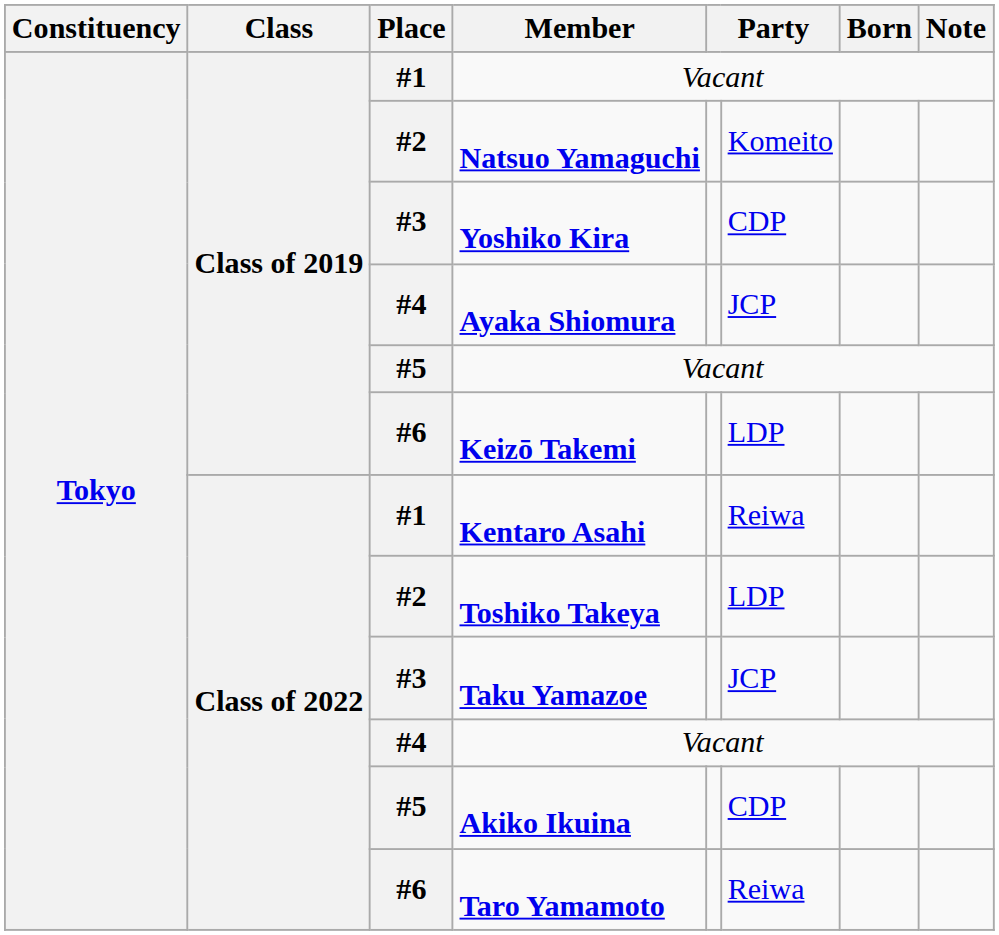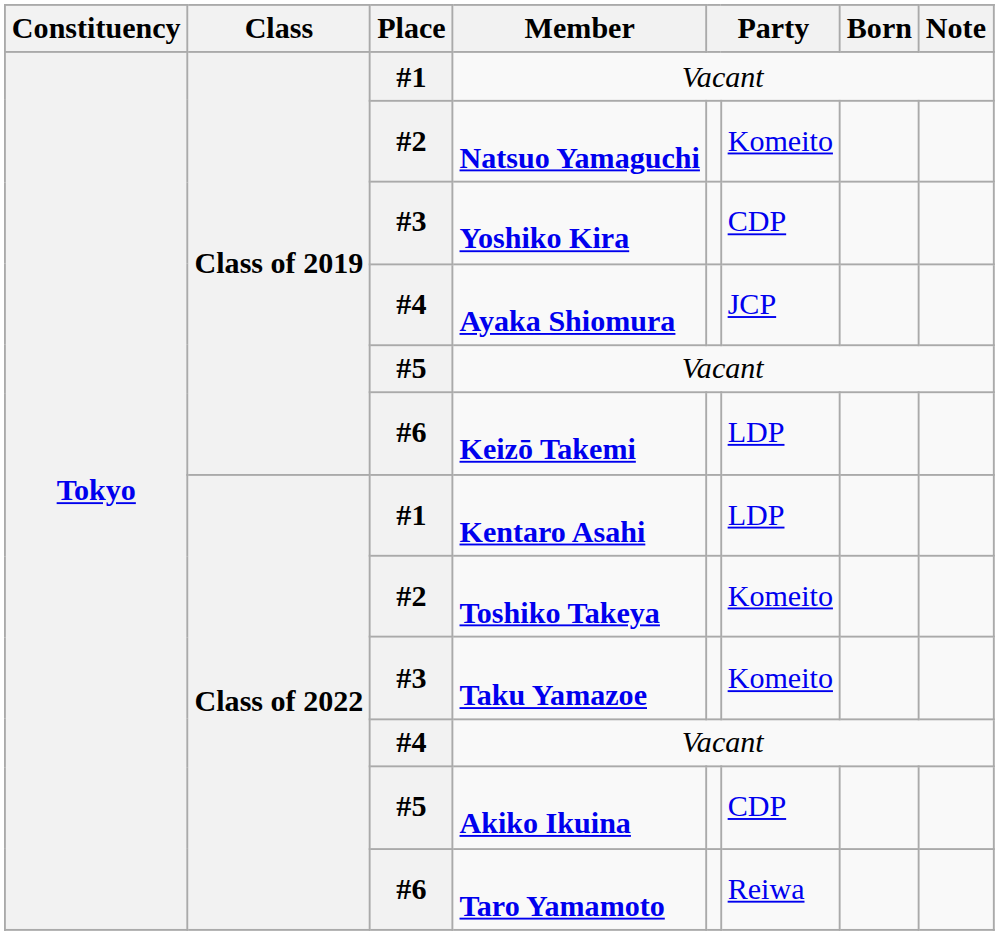(766, 514) Reiwa -> (756, 514) LDP
(756, 596) LDP -> (780, 596) Komeito
(752, 677) JCP -> (780, 677) Komeito
